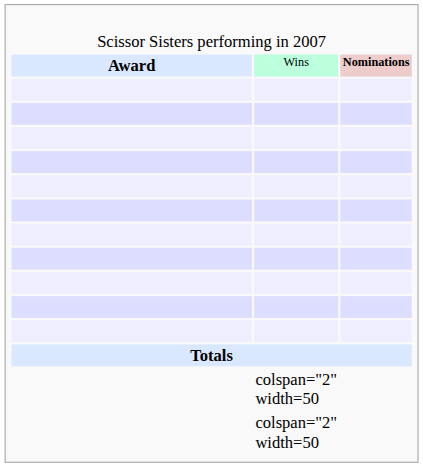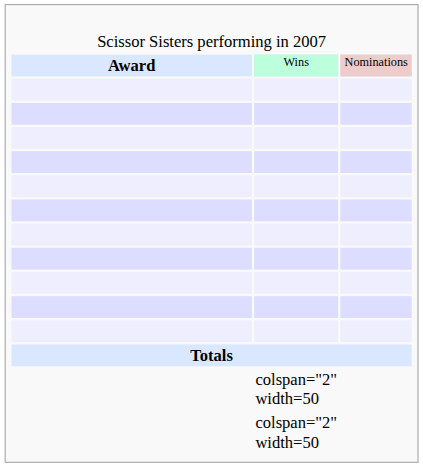(376, 62) bold -> (376, 62) normal
